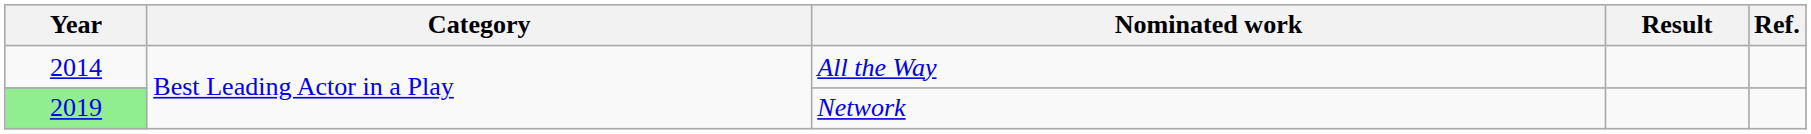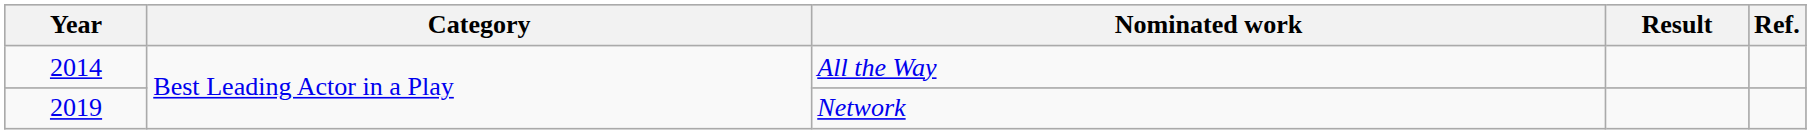(76, 107) lightgreen background -> (76, 107) no background
